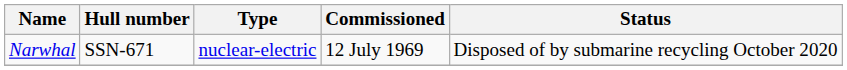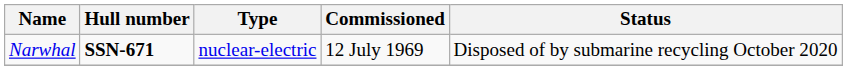(119, 49) normal -> (119, 49) bold
